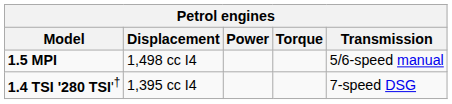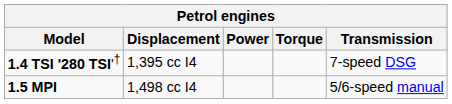rows swapped: (64, 86) <-> (32, 61)
